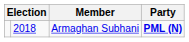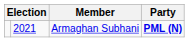(25, 28) 2018 -> (25, 28) 2021
